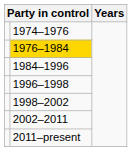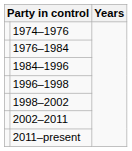(41, 48) gold background -> (41, 48) no background
